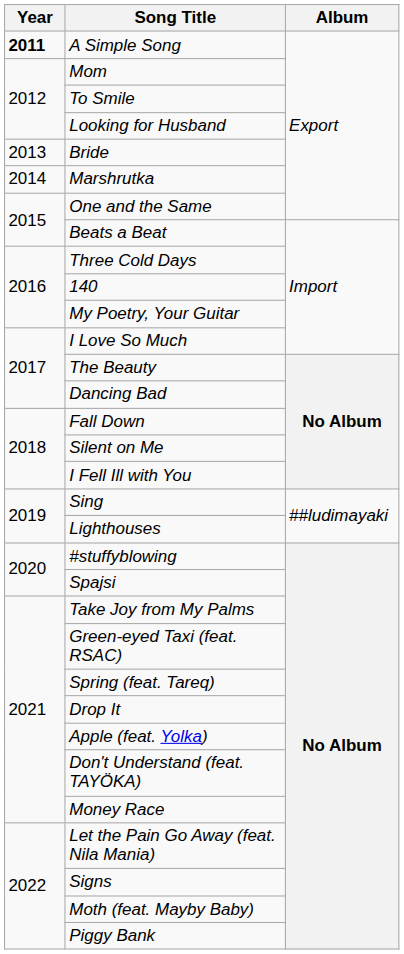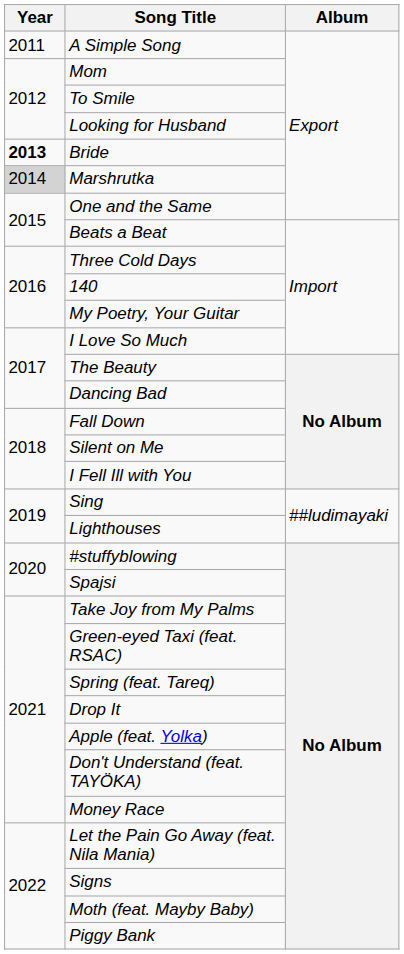(27, 44) bold -> (27, 44) normal
(27, 152) normal -> (27, 152) bold
(27, 179) no background -> (27, 179) lightgrey background
